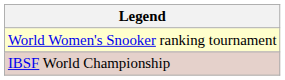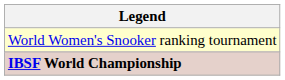(89, 63) normal -> (95, 63) bold
